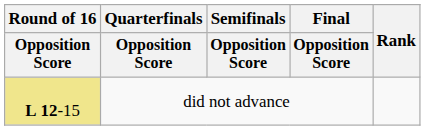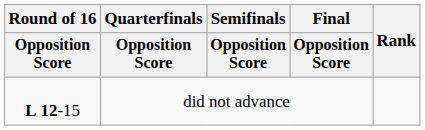(53, 111) khaki background -> (53, 111) no background
